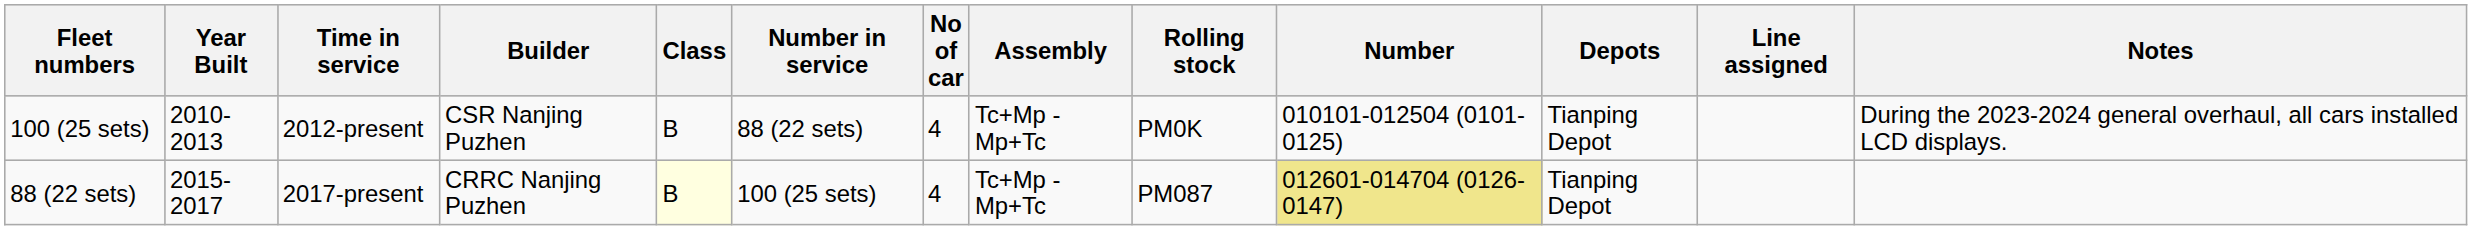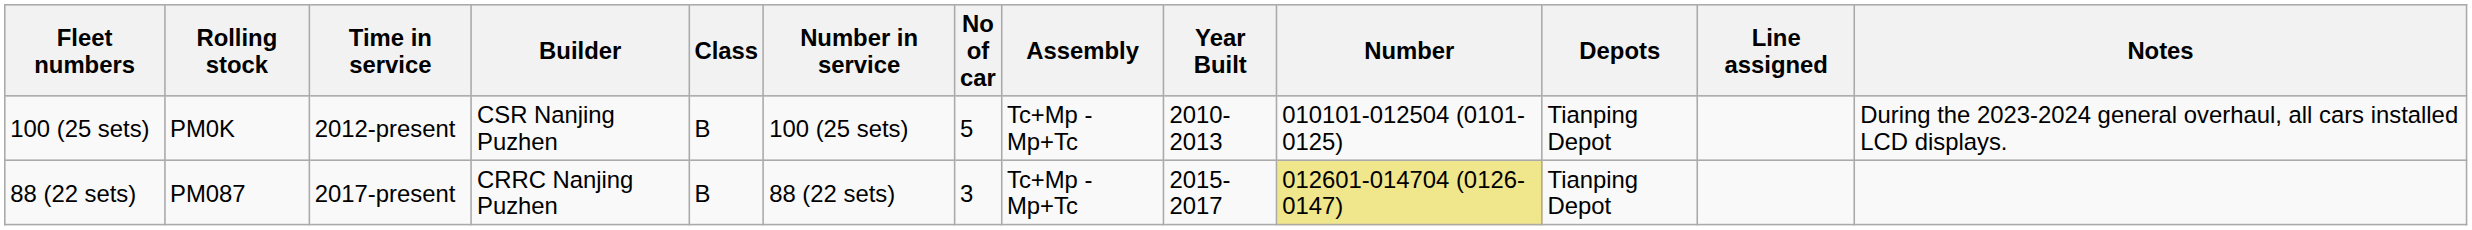columns swapped: (221, 51) <-> (1204, 51)
(800, 128) 88 (22 sets) -> (839, 128) 100 (25 sets)
(935, 128) 4 -> (967, 128) 5
(670, 193) lightyellow background -> (702, 193) no background
(807, 193) 100 (25 sets) -> (832, 193) 88 (22 sets)
(935, 193) 4 -> (967, 193) 3
